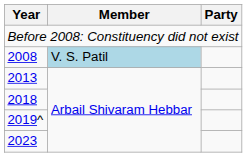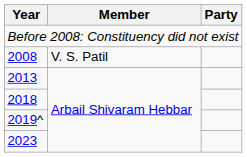(80, 57) lightblue background -> (80, 57) no background
